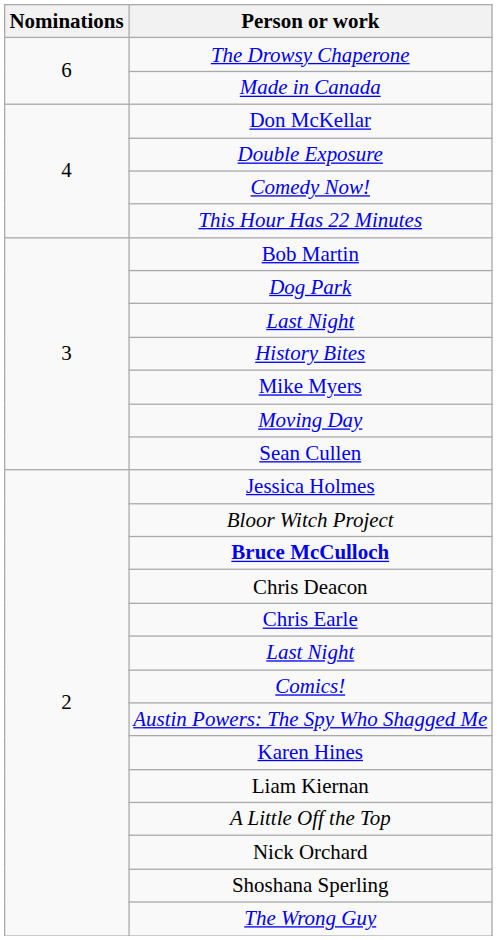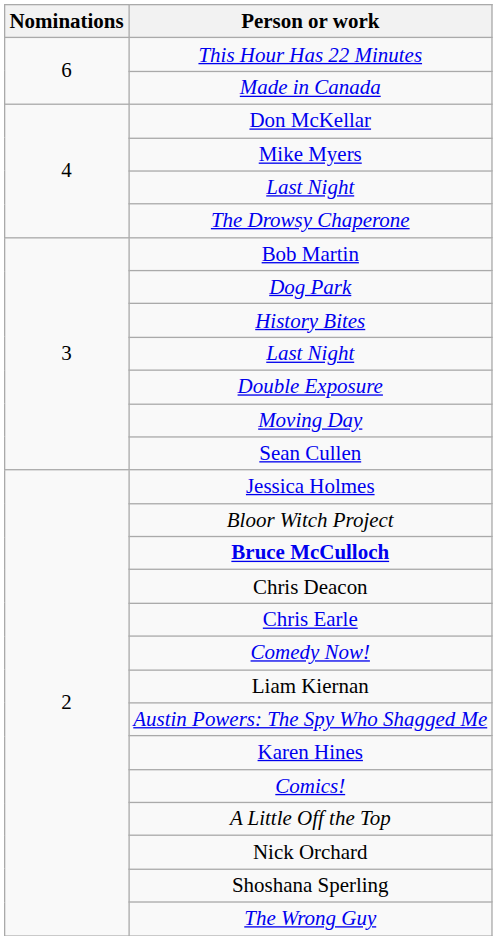(310, 54) The Drowsy Chaperone -> (310, 54) This Hour Has 22 Minutes
(310, 154) Double Exposure -> (310, 154) Mike Myers
(310, 187) Comedy Now! -> (310, 187) Last Night
(310, 220) This Hour Has 22 Minutes -> (310, 220) The Drowsy Chaperone
(310, 320) Last Night -> (310, 320) History Bites
(310, 353) History Bites -> (310, 353) Last Night
(310, 386) Mike Myers -> (310, 386) Double Exposure
(310, 652) Last Night -> (310, 652) Comedy Now!
(310, 685) Comics! -> (310, 685) Liam Kiernan
(310, 785) Liam Kiernan -> (310, 785) Comics!
